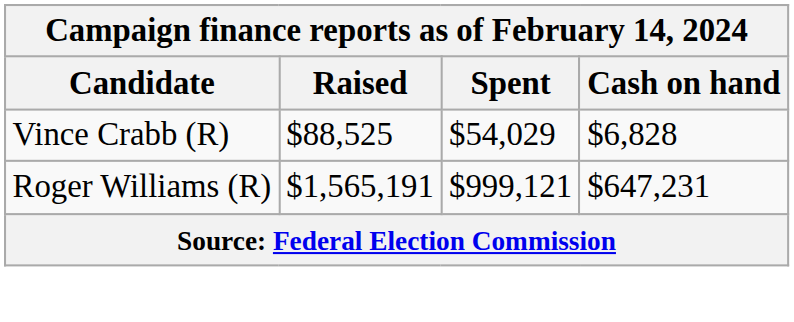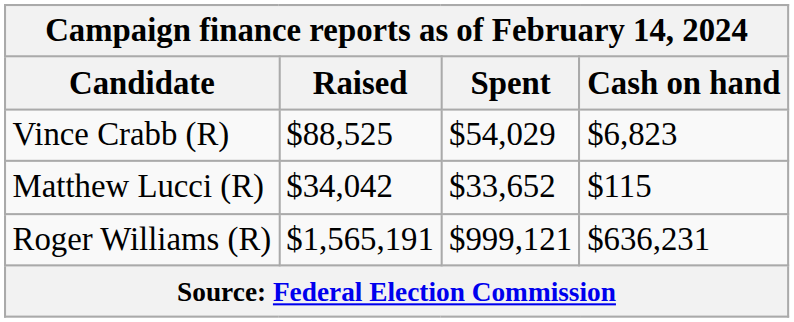(632, 134) $6,828 -> (632, 134) $6,823
+ row: (138, 186)
(649, 186) $647,231 -> (649, 238) $636,231
